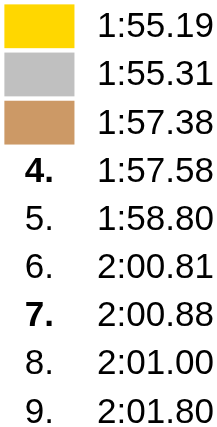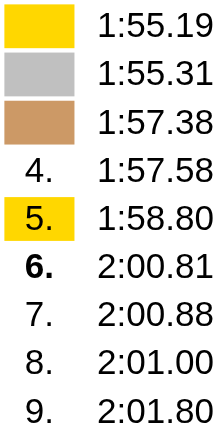(39, 170) bold -> (39, 170) normal
(39, 218) no background -> (39, 218) gold background
(39, 266) normal -> (39, 266) bold
(39, 314) bold -> (39, 314) normal
